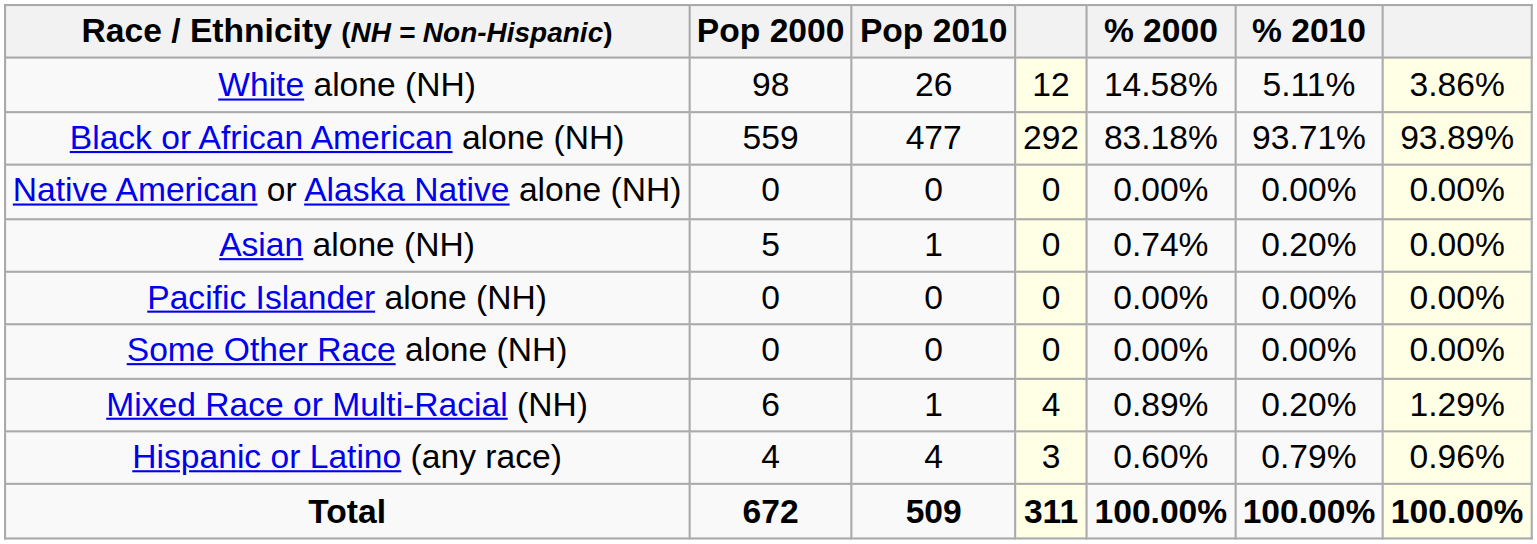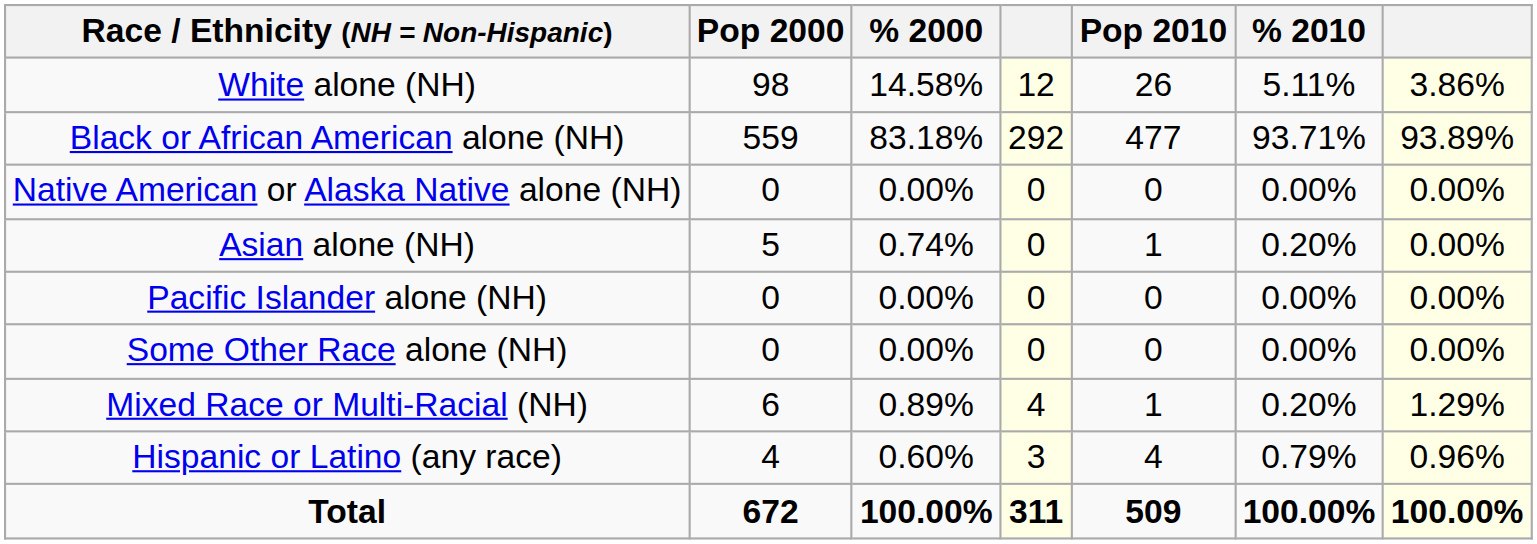columns swapped: (934, 31) <-> (1161, 31)
